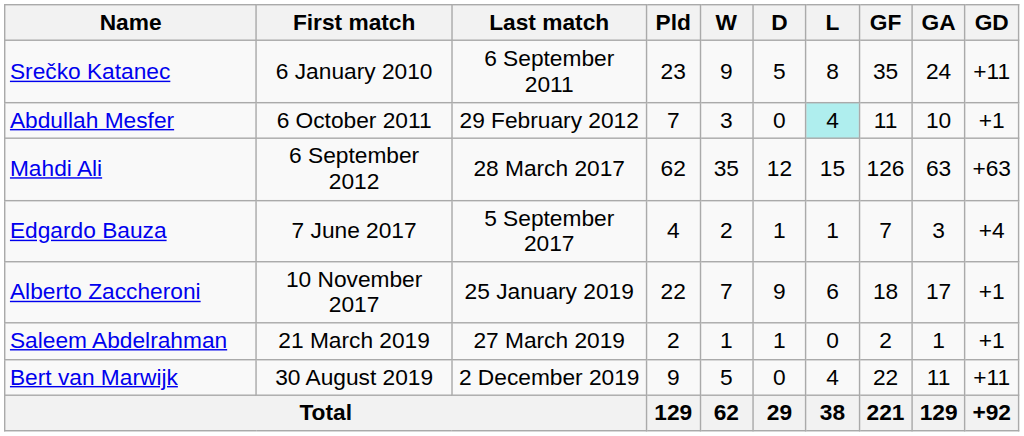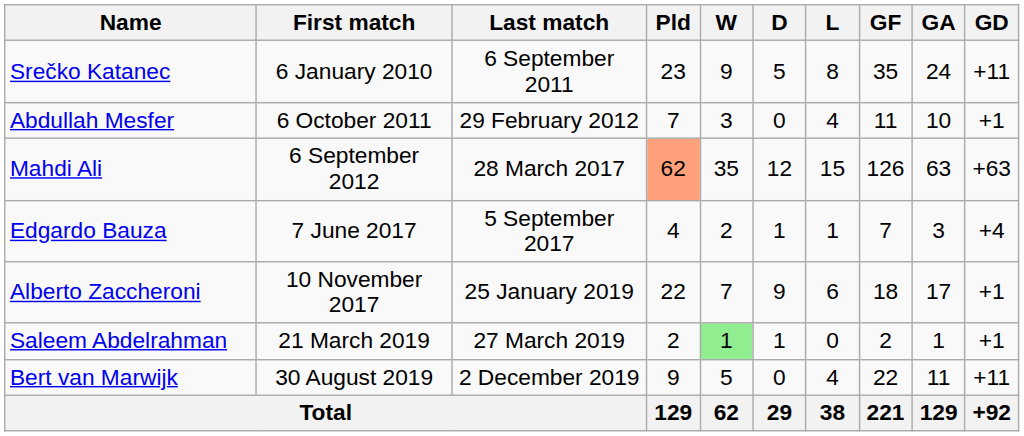(832, 120) paleturquoise background -> (832, 120) no background
(673, 168) no background -> (673, 168) lightsalmon background
(726, 340) no background -> (726, 340) lightgreen background
